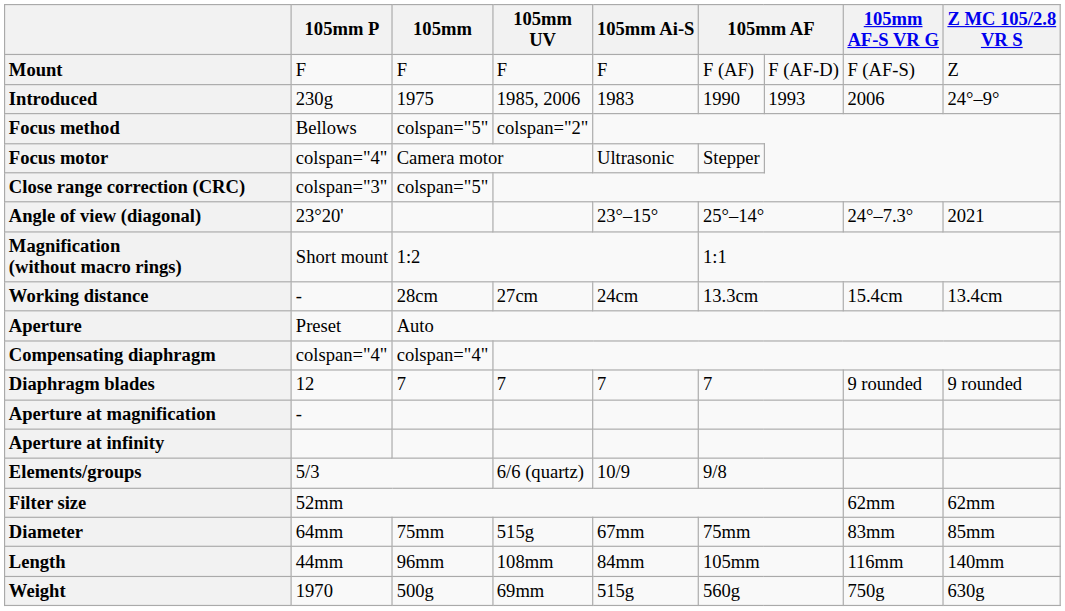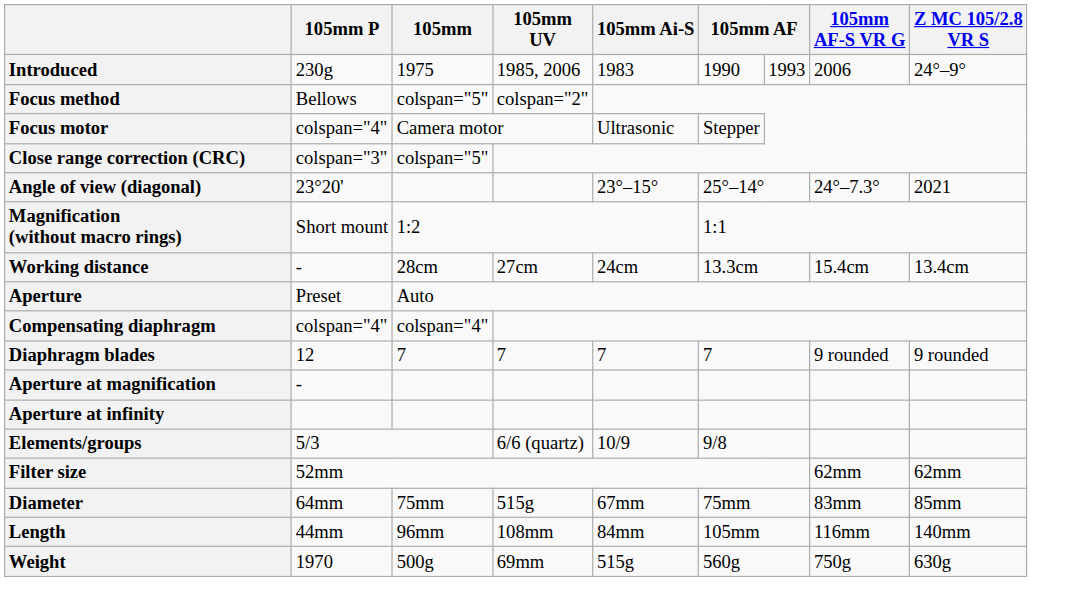- row: (36, 69)
